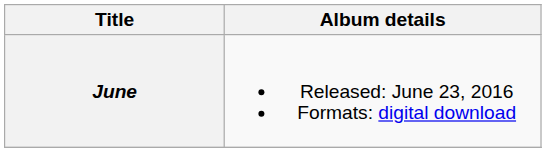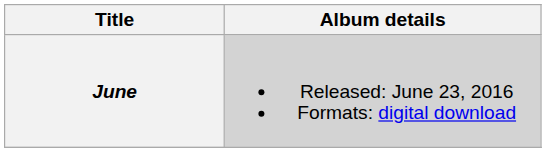(383, 102) no background -> (383, 102) lightgrey background
